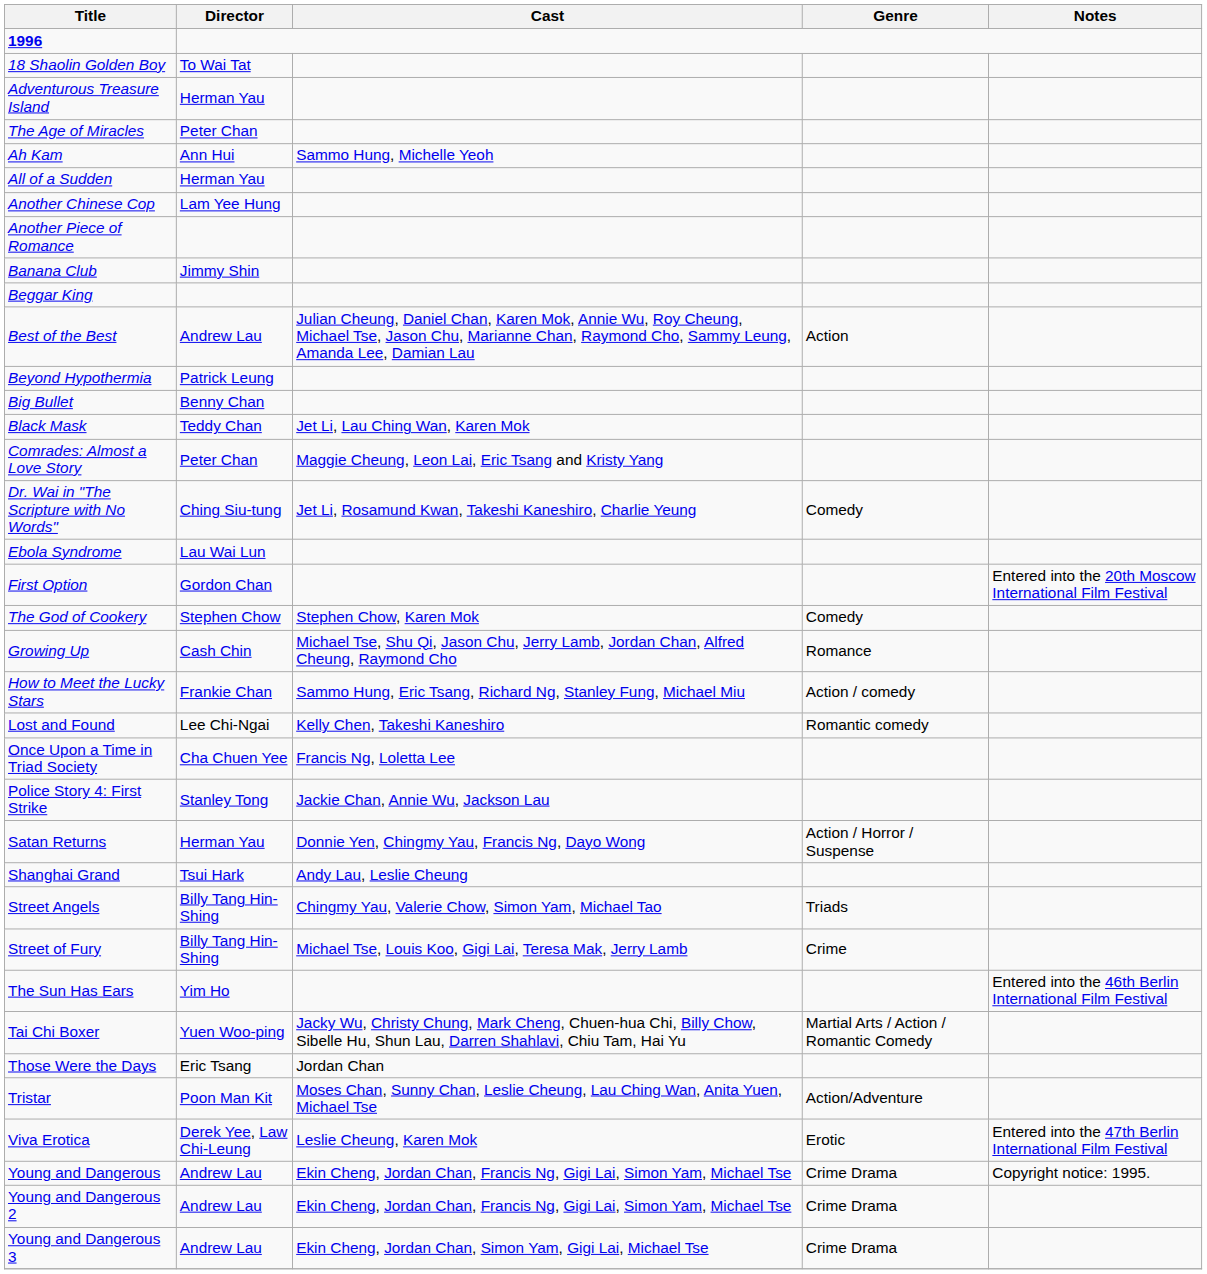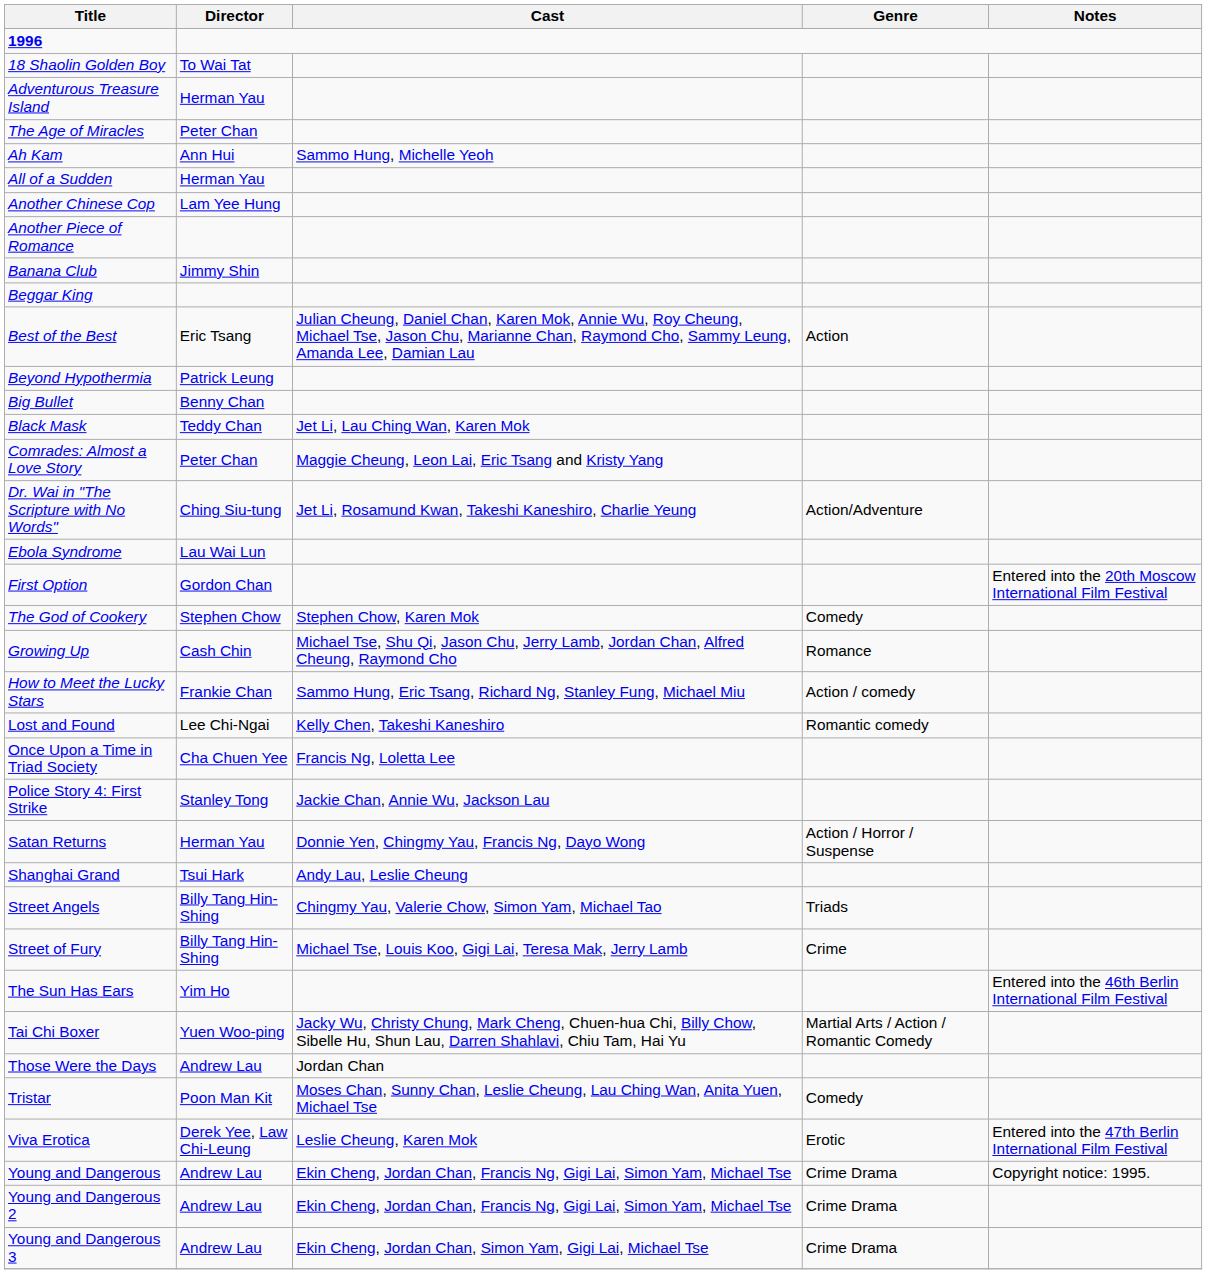(221, 336) Andrew Lau -> (216, 336) Eric Tsang
(834, 510) Comedy -> (864, 510) Action/Adventure
(216, 1065) Eric Tsang -> (221, 1065) Andrew Lau
(864, 1098) Action/Adventure -> (834, 1098) Comedy
